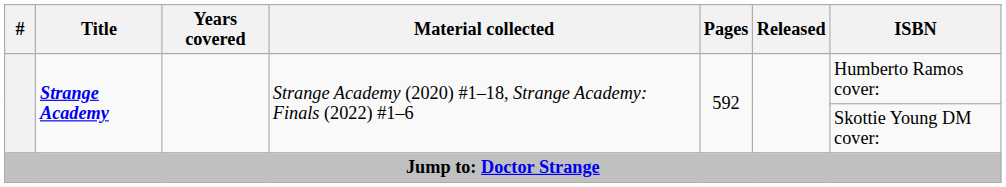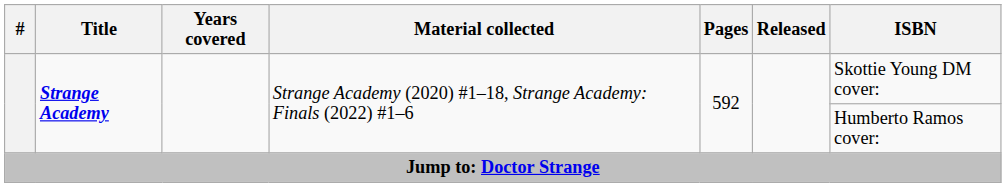(899, 78) Humberto Ramos cover: -> (903, 78) Skottie Young DM cover:
(903, 128) Skottie Young DM cover: -> (899, 128) Humberto Ramos cover:
